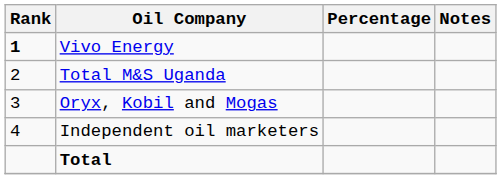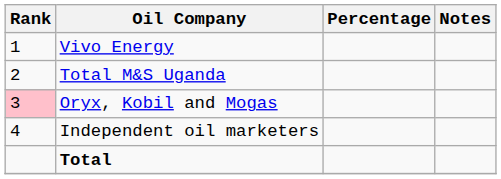(15, 47) bold -> (15, 47) normal
(15, 103) no background -> (15, 103) pink background
